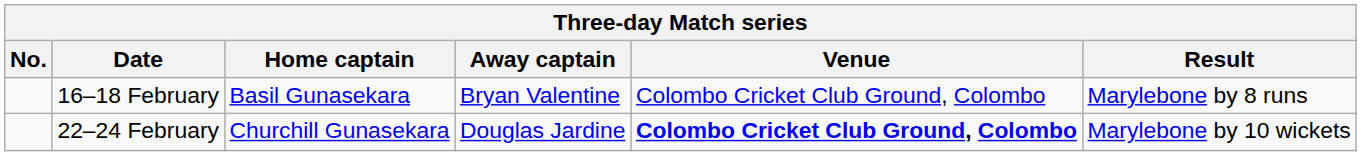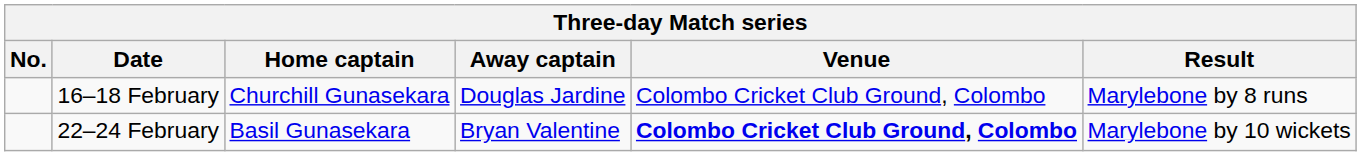(320, 95) Basil Gunasekara -> (340, 95) Churchill Gunasekara
(540, 95) Bryan Valentine -> (543, 95) Douglas Jardine
(340, 131) Churchill Gunasekara -> (320, 131) Basil Gunasekara
(543, 131) Douglas Jardine -> (540, 131) Bryan Valentine
